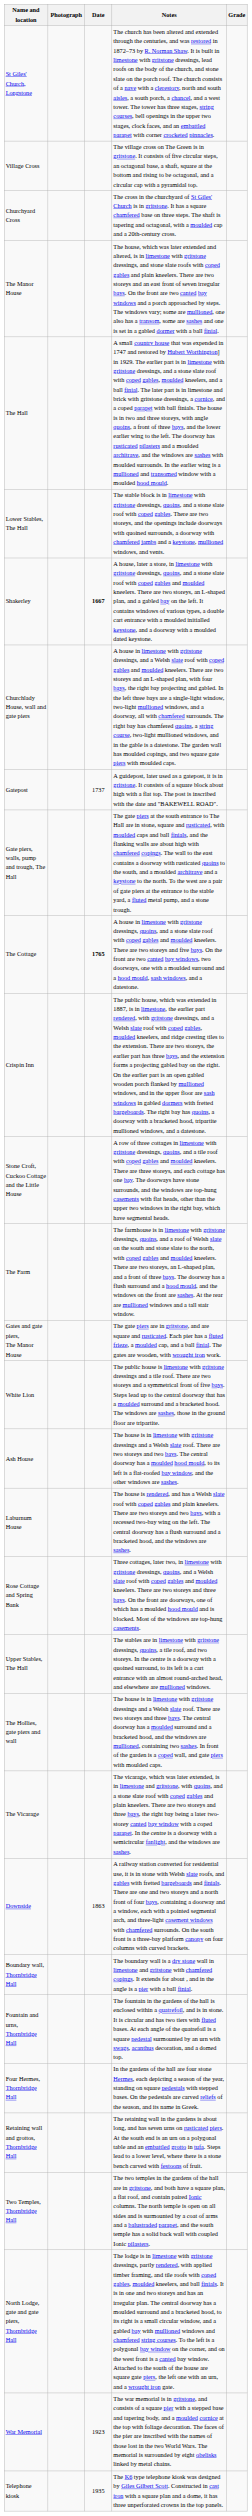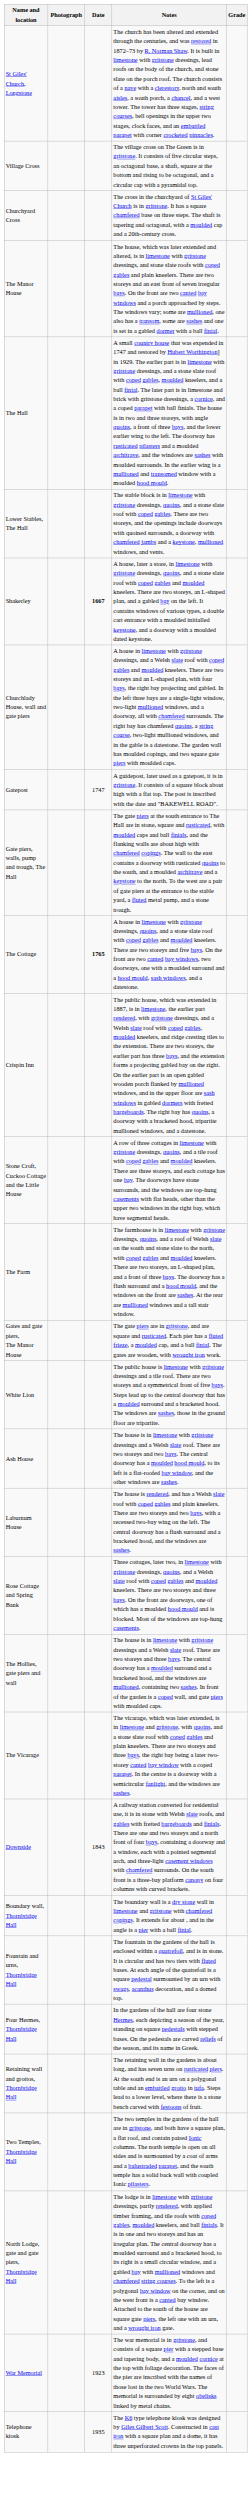(98, 789) 1737 -> (98, 789) 1747
- row: (24, 1664)
(98, 1906) 1863 -> (98, 1847) 1843
